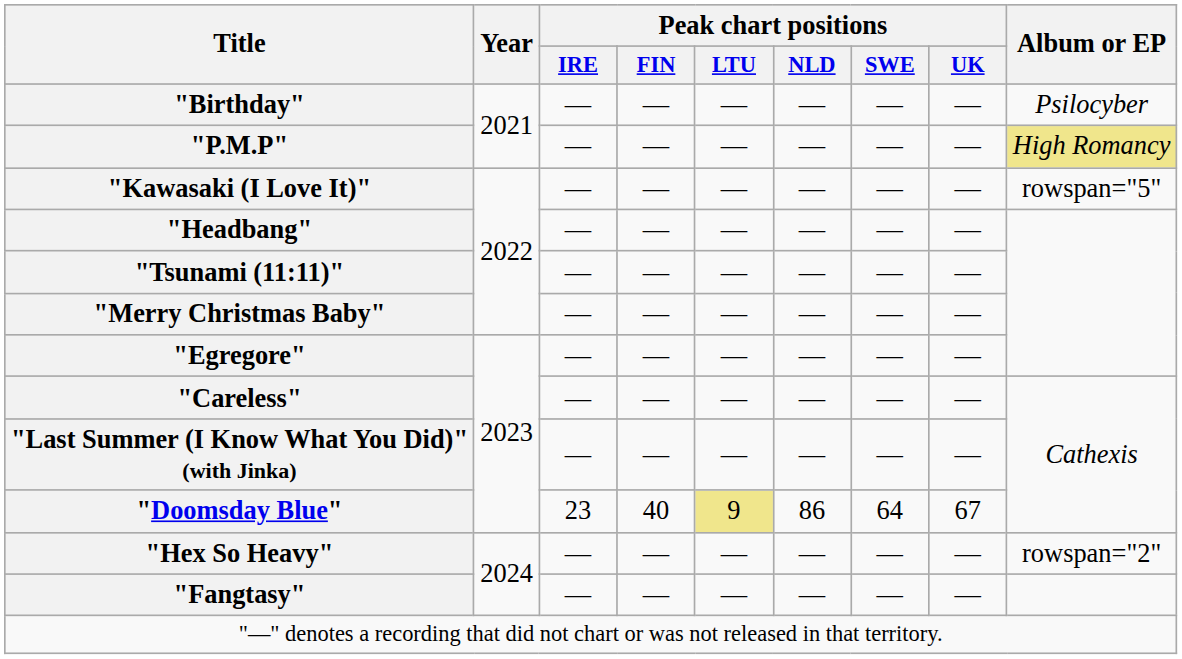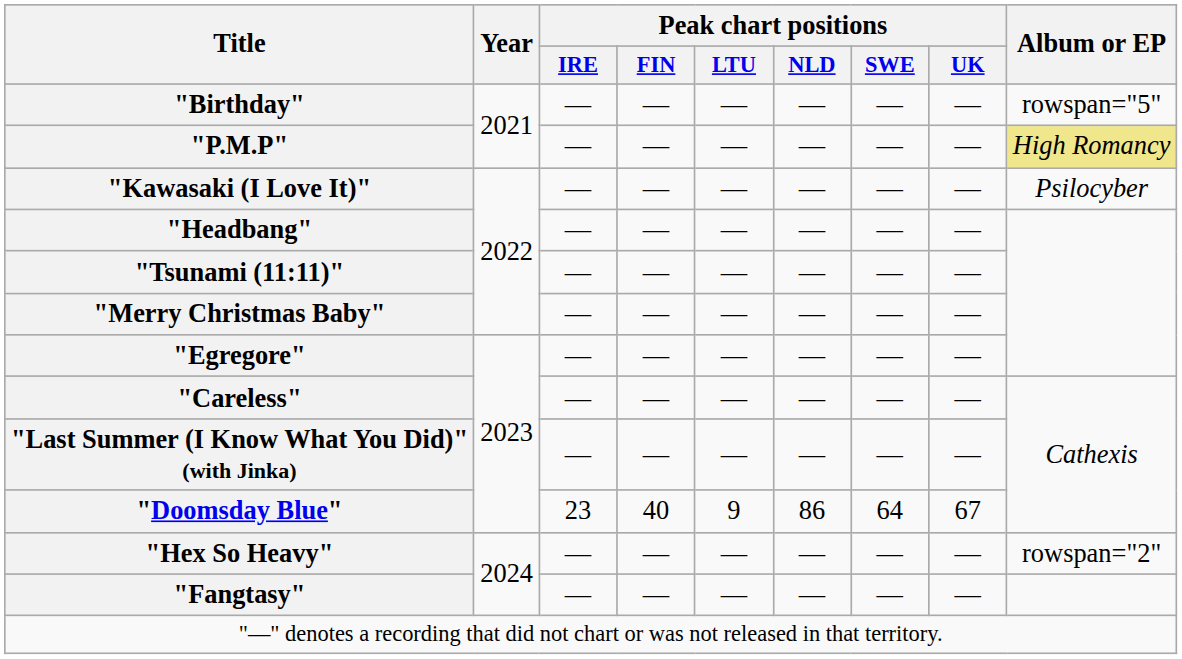(1092, 104) Psilocyber -> (1092, 104) rowspan="5"
(1092, 188) rowspan="5" -> (1092, 188) Psilocyber
(734, 510) khaki background -> (734, 510) no background
